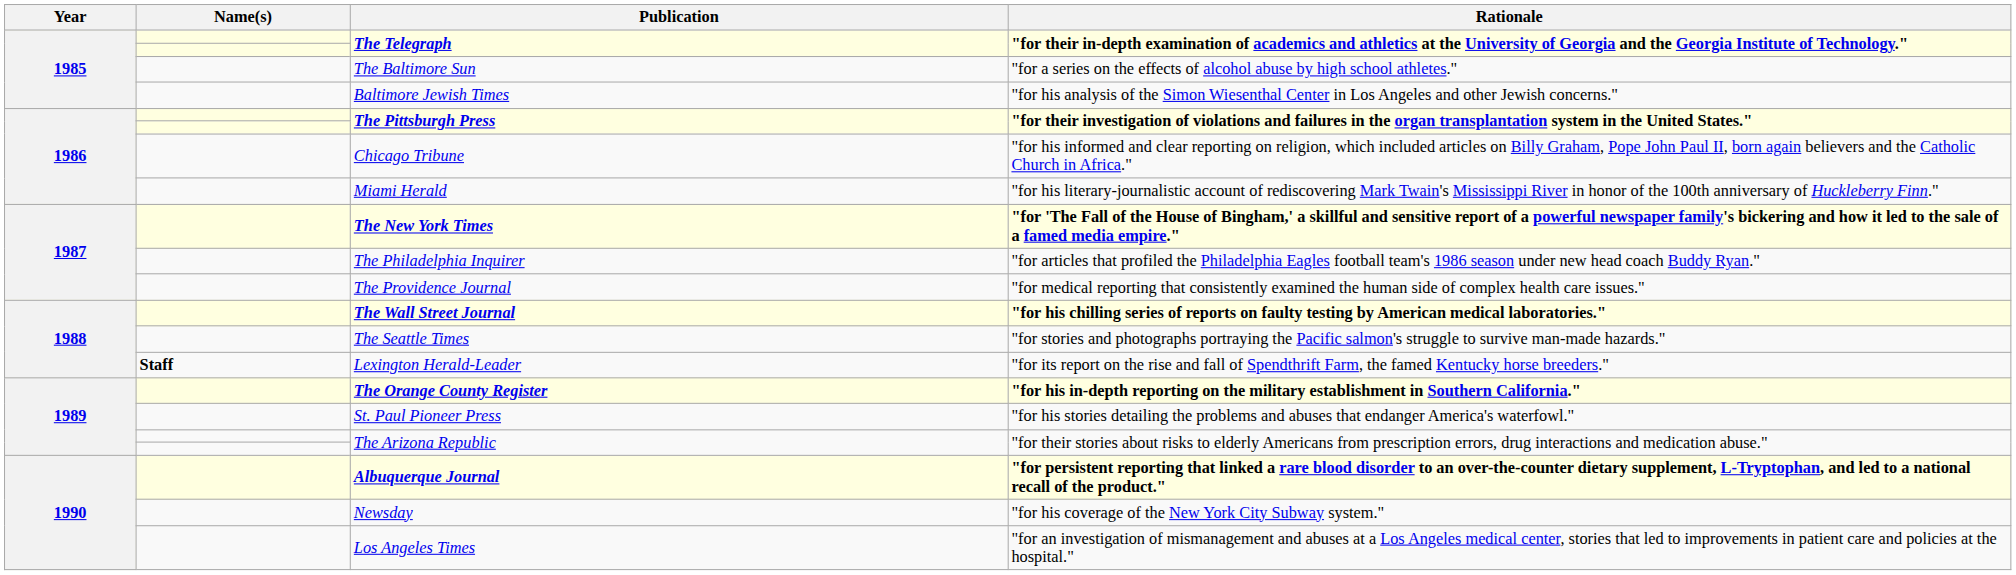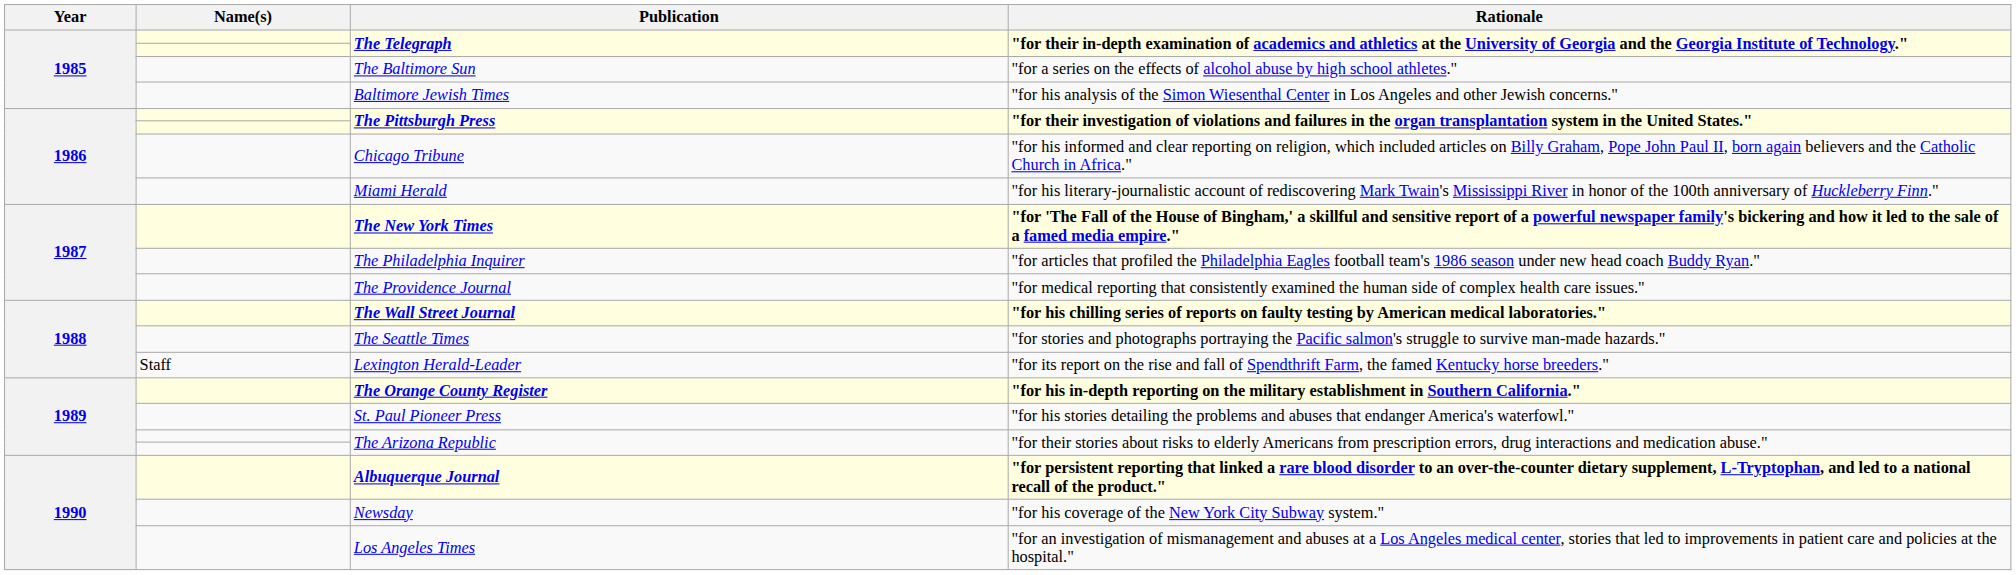(156, 364) bold -> (155, 364) normal
